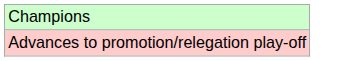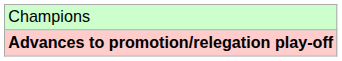(157, 42) normal -> (171, 42) bold
